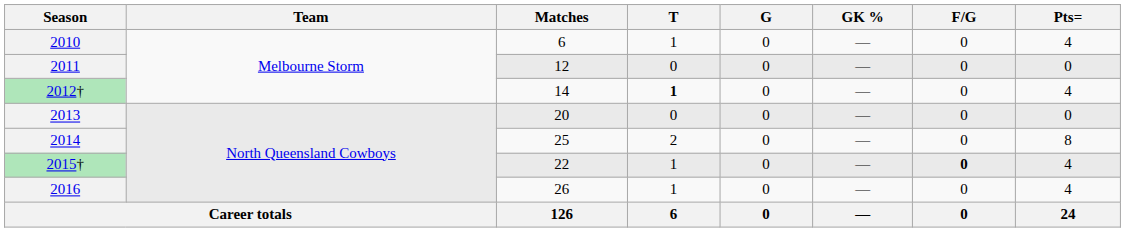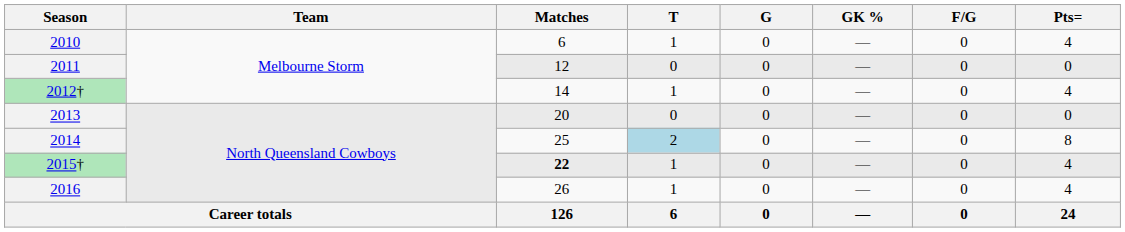(674, 91) bold -> (674, 91) normal
(674, 140) no background -> (674, 140) lightblue background
(562, 165) normal -> (562, 165) bold
(964, 165) bold -> (964, 165) normal
